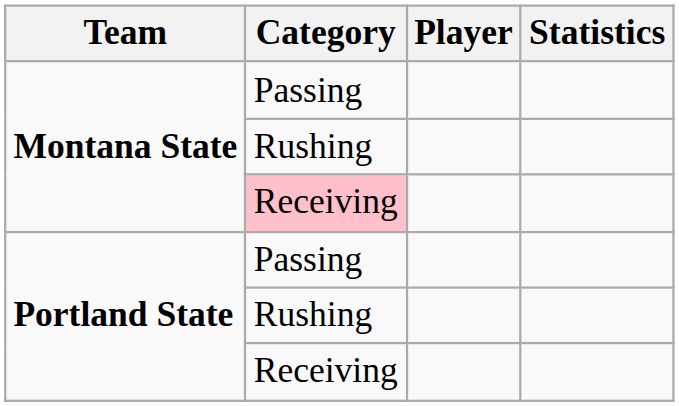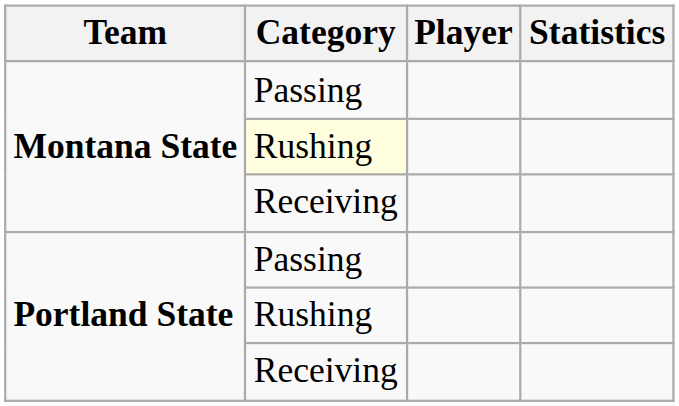(313, 145) no background -> (313, 145) lightyellow background
(326, 202) pink background -> (326, 202) no background
